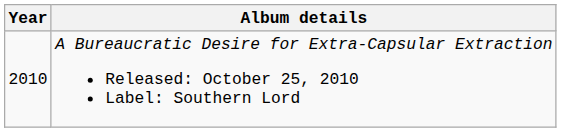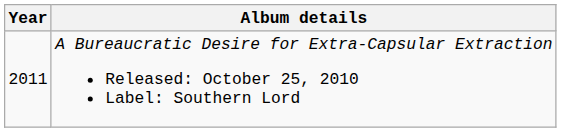(28, 79) 2010 -> (28, 79) 2011
